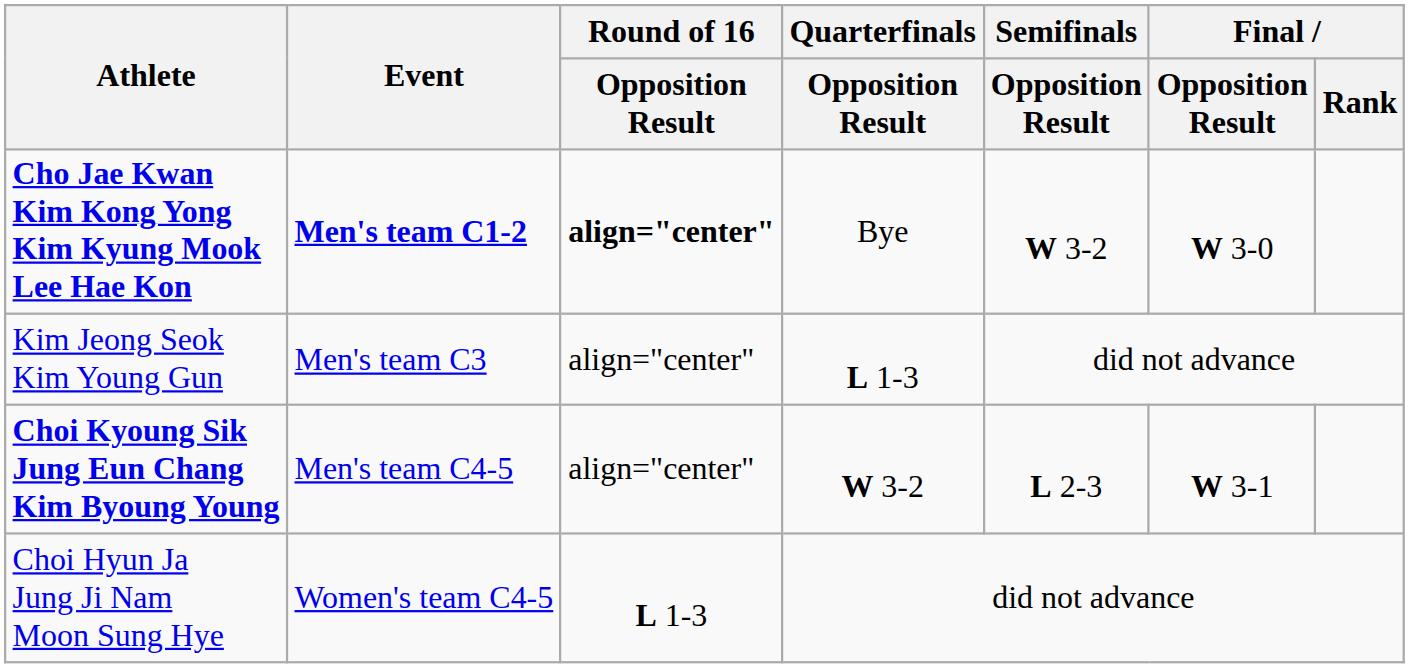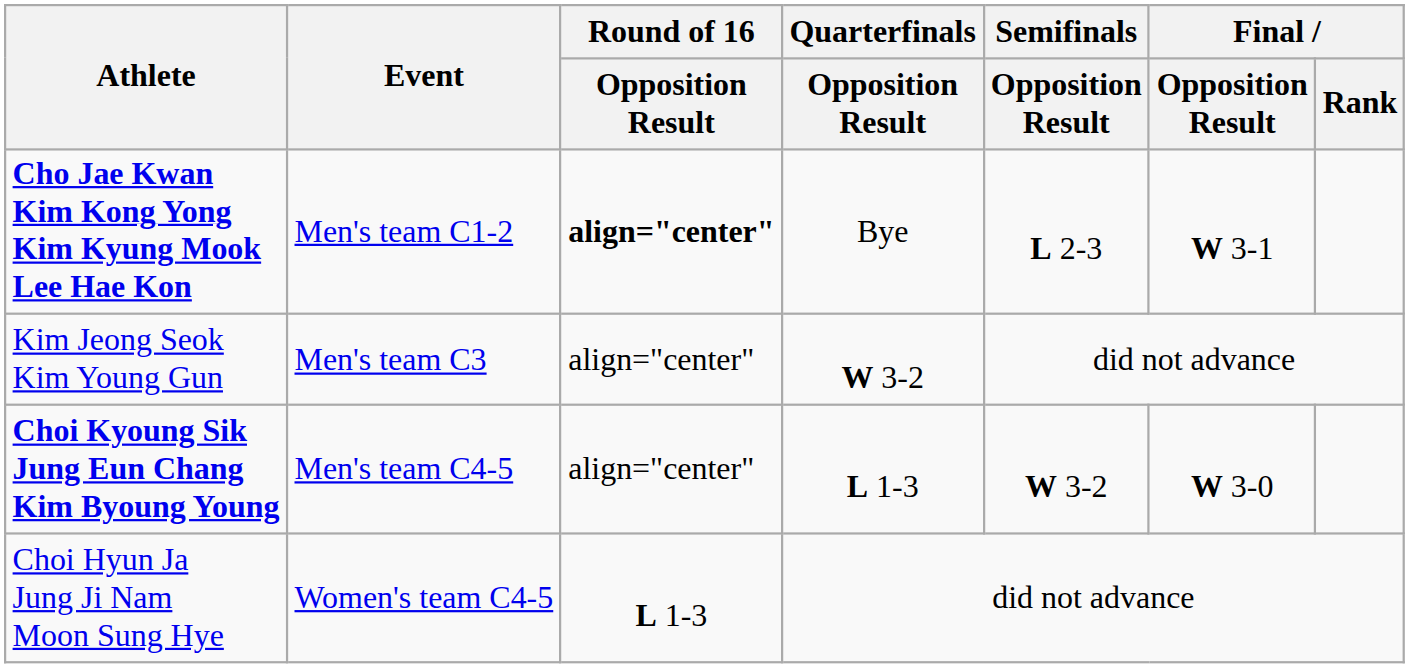(411, 231) bold -> (404, 231) normal
(1066, 249) W 3-2 -> (1066, 249) L 2-3
(1232, 249) W 3-0 -> (1232, 249) W 3-1
(883, 378) L 1-3 -> (883, 378) W 3-2
(883, 487) W 3-2 -> (883, 487) L 1-3
(1066, 487) L 2-3 -> (1066, 487) W 3-2
(1232, 487) W 3-1 -> (1232, 487) W 3-0
